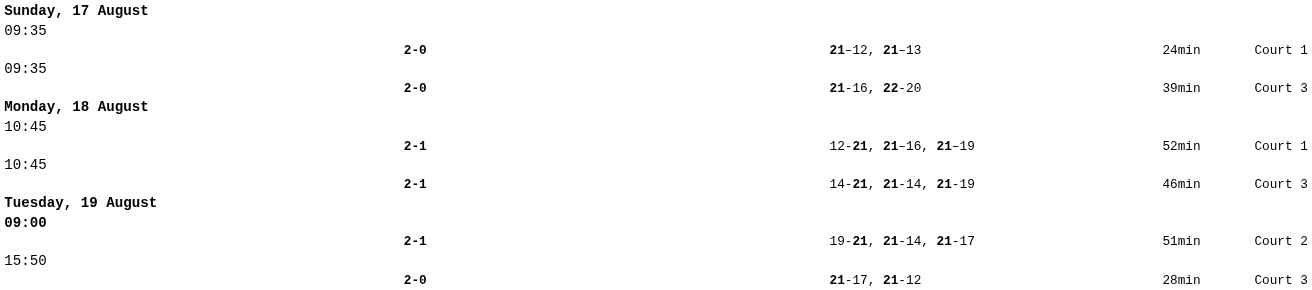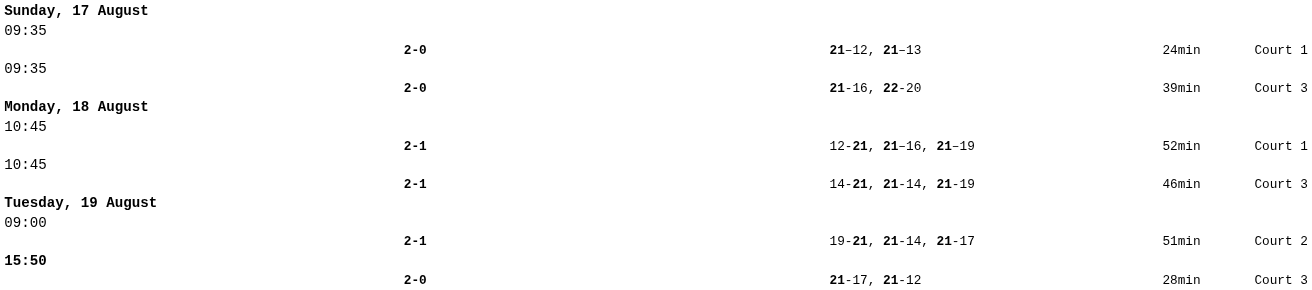(25, 223) bold -> (25, 223) normal
(25, 261) normal -> (25, 261) bold
